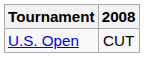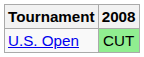(119, 41) no background -> (119, 41) lightgreen background
